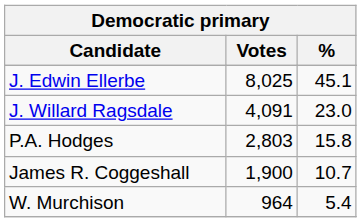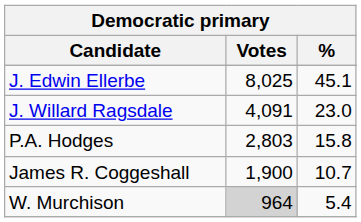(277, 201) no background -> (277, 201) lightgrey background
